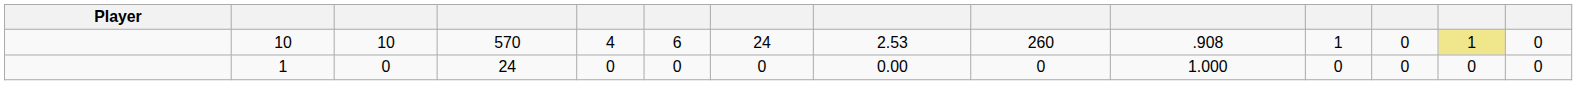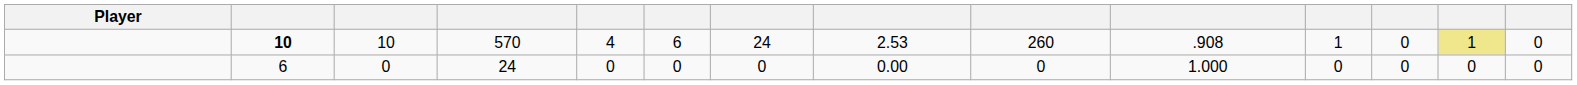(283, 42) normal -> (283, 42) bold
(283, 67) 1 -> (283, 67) 6
